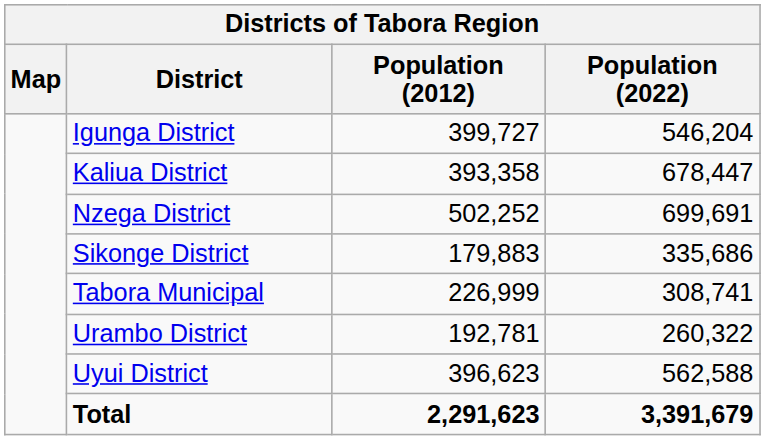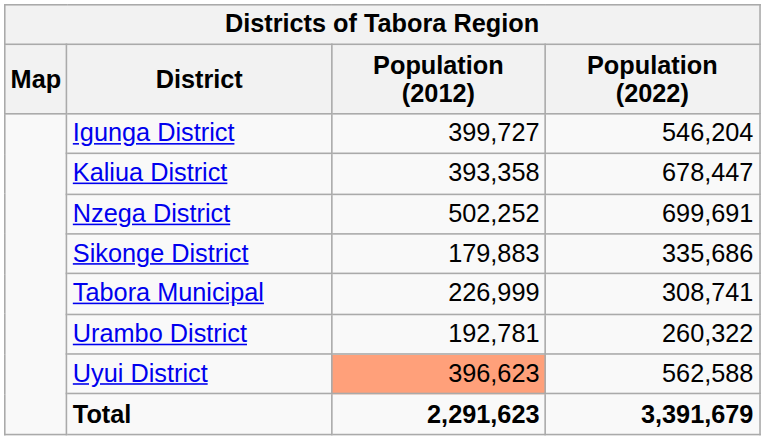(494, 373) no background -> (494, 373) lightsalmon background
